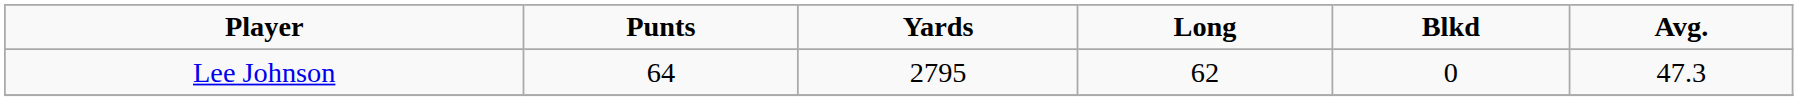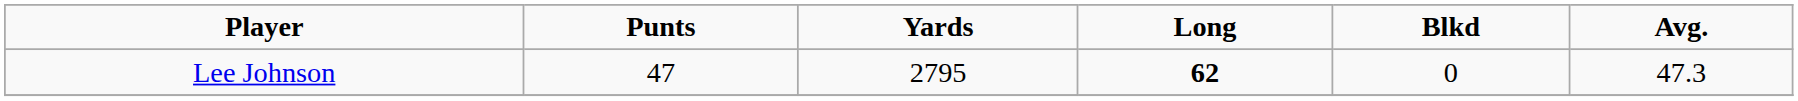(661, 71) 64 -> (661, 71) 47
(1205, 71) normal -> (1205, 71) bold
